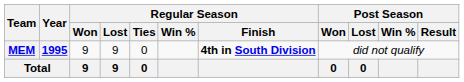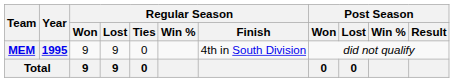(258, 50) bold -> (253, 50) normal
